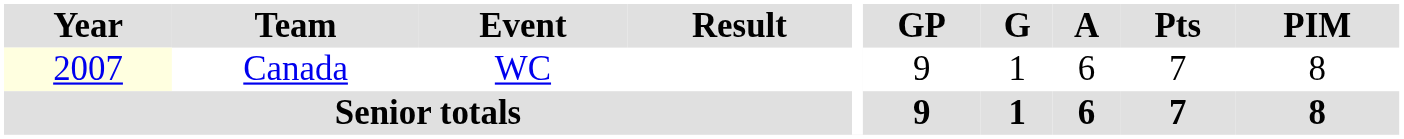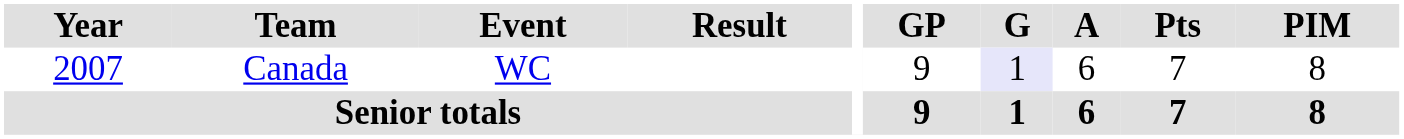(88, 68) lightyellow background -> (88, 68) no background
(1017, 68) no background -> (1017, 68) lavender background
